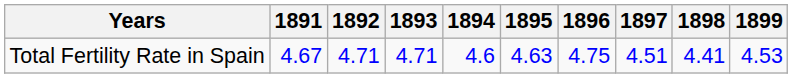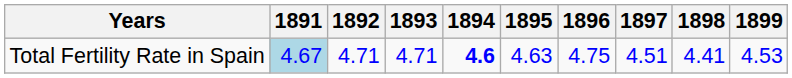(301, 55) no background -> (301, 55) lightblue background
(480, 55) normal -> (480, 55) bold
